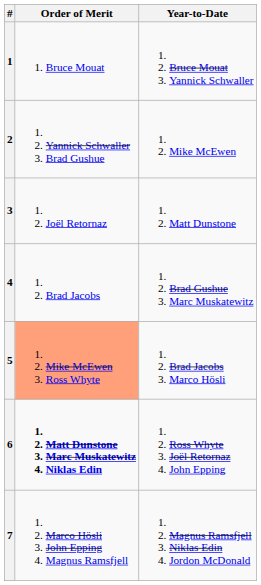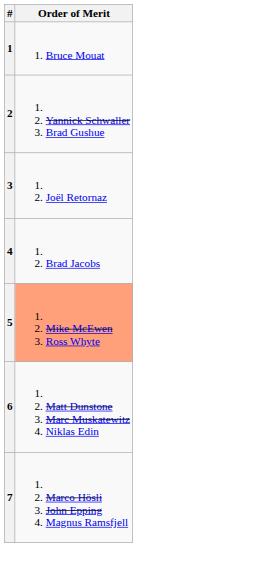- column: (197, 13)
(77, 451) bold -> (74, 413) normal
